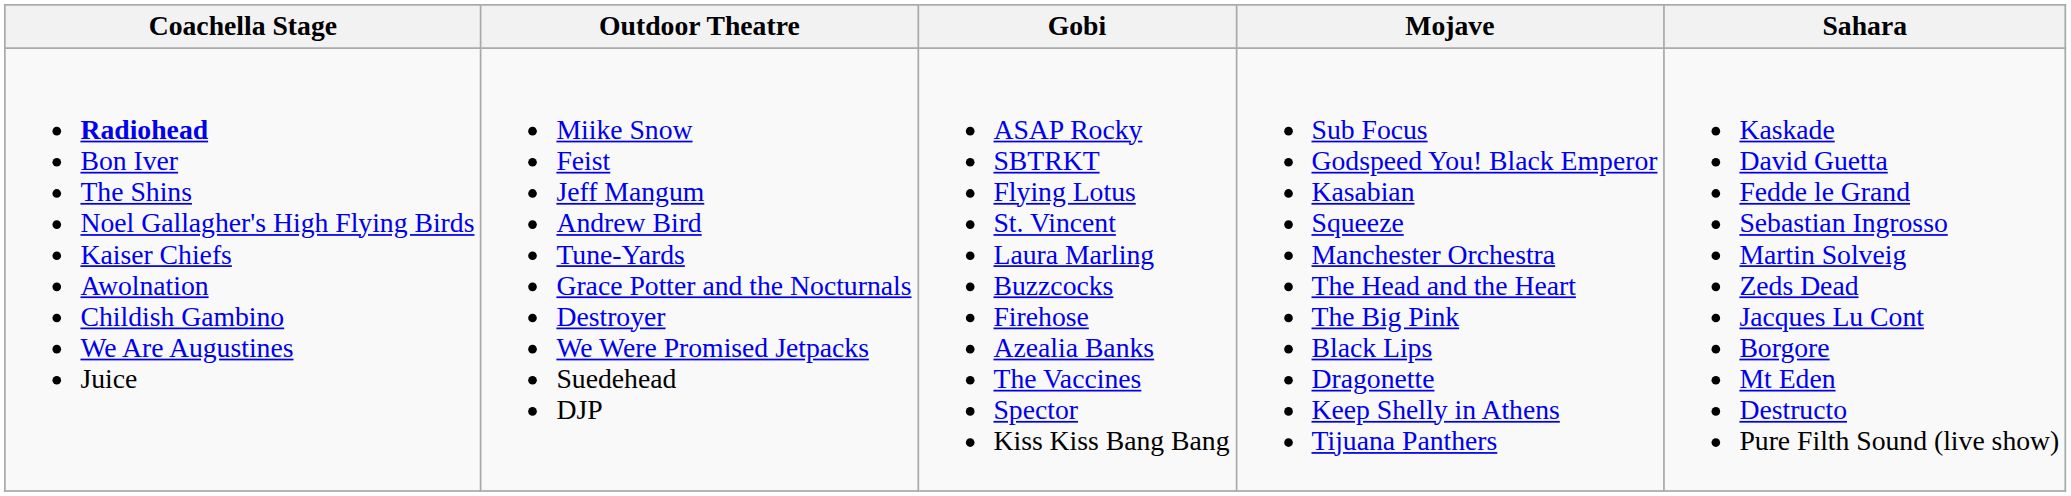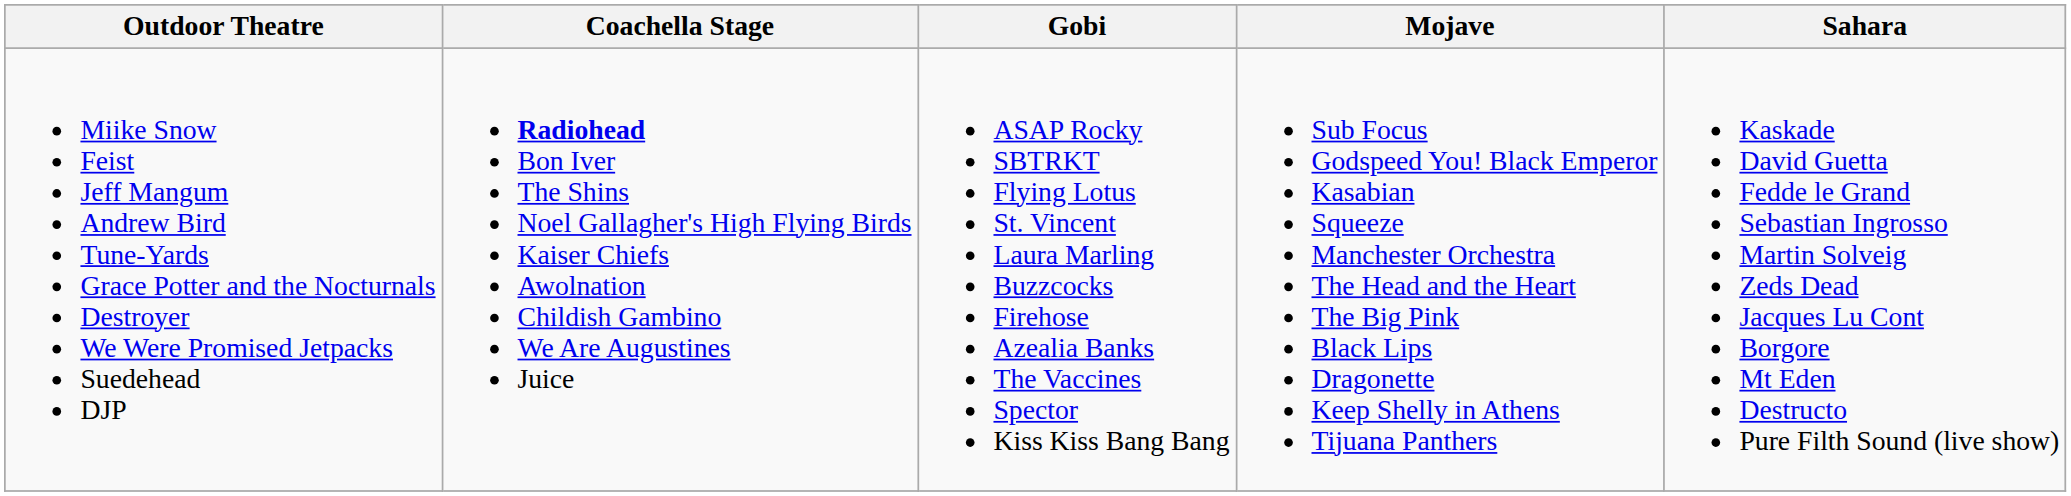columns swapped: (243, 26) <-> (699, 26)
